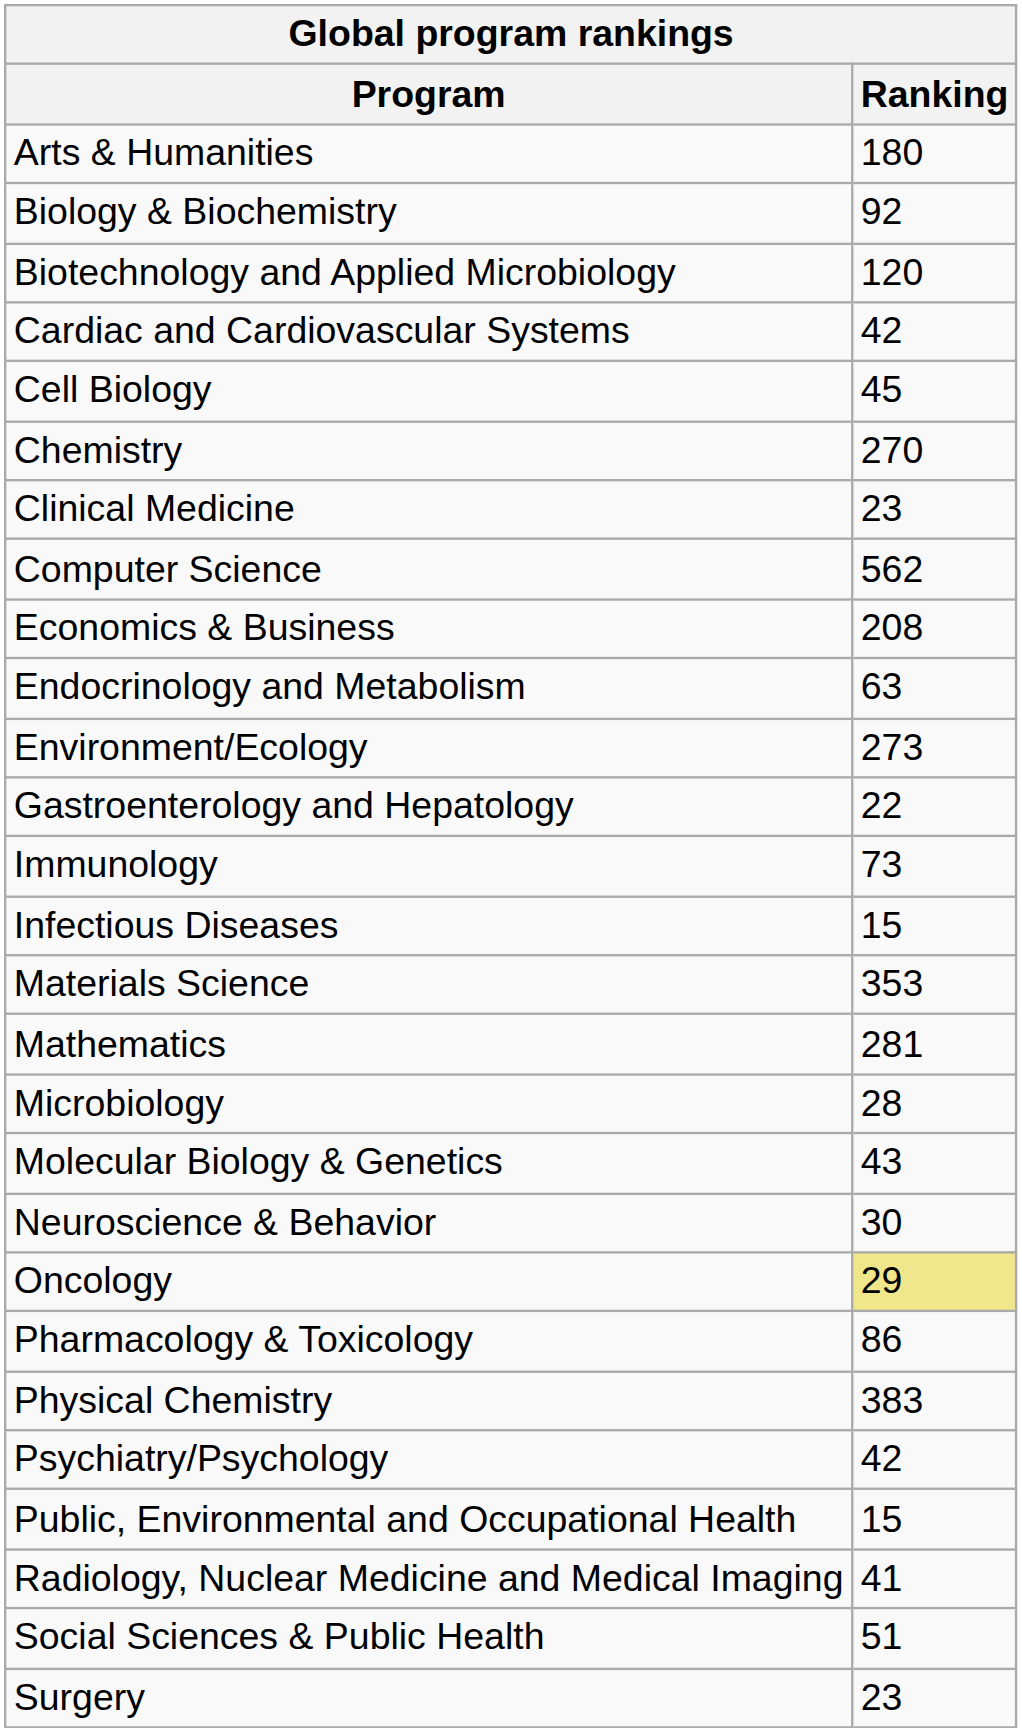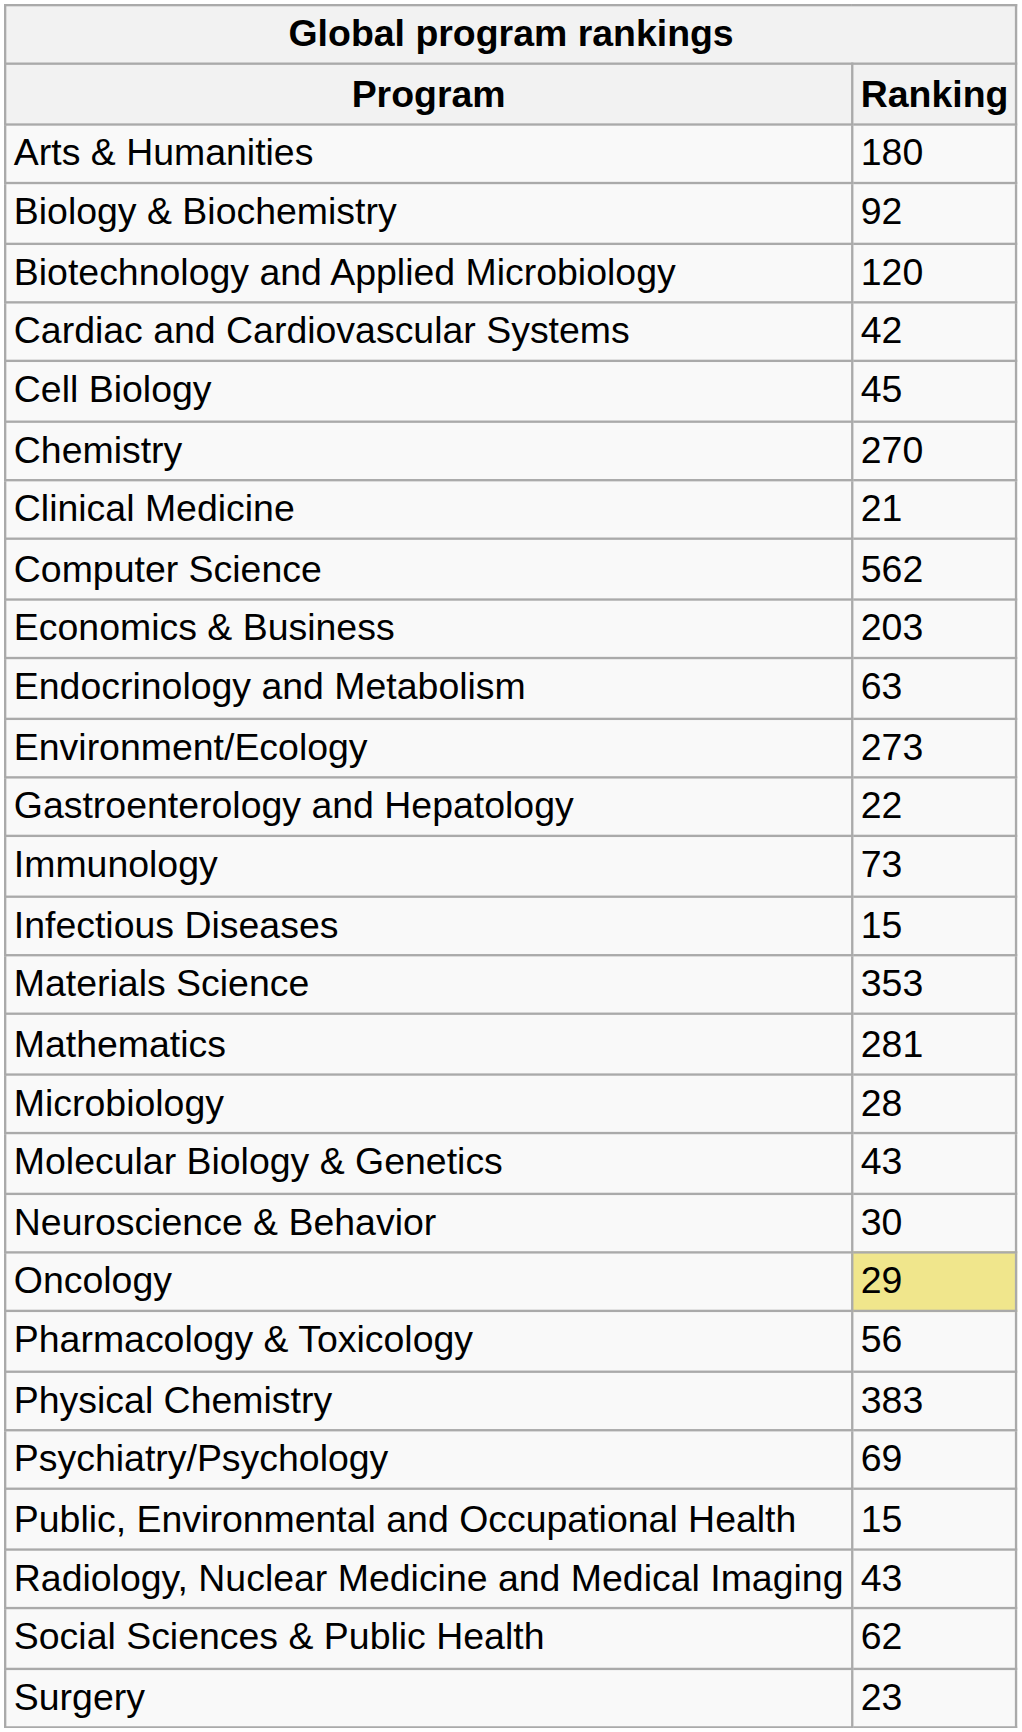(882, 509) 23 -> (882, 509) 21
(892, 627) 208 -> (892, 627) 203
(882, 1340) 86 -> (882, 1340) 56
(882, 1459) 42 -> (882, 1459) 69
(882, 1578) 41 -> (882, 1578) 43
(882, 1637) 51 -> (882, 1637) 62
